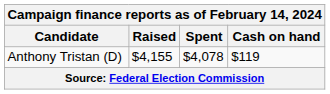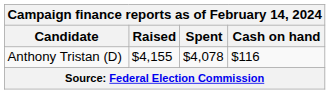(245, 57) $119 -> (245, 57) $116
